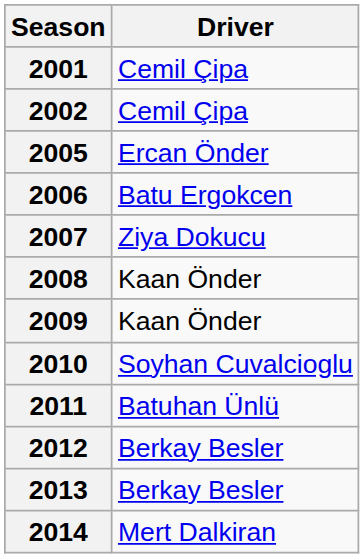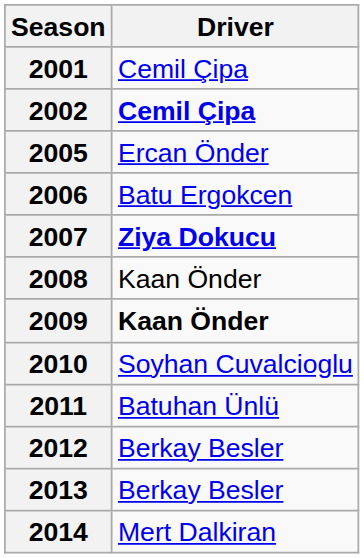(183, 110) normal -> (187, 110) bold
(192, 237) normal -> (197, 237) bold
(190, 321) normal -> (193, 321) bold
